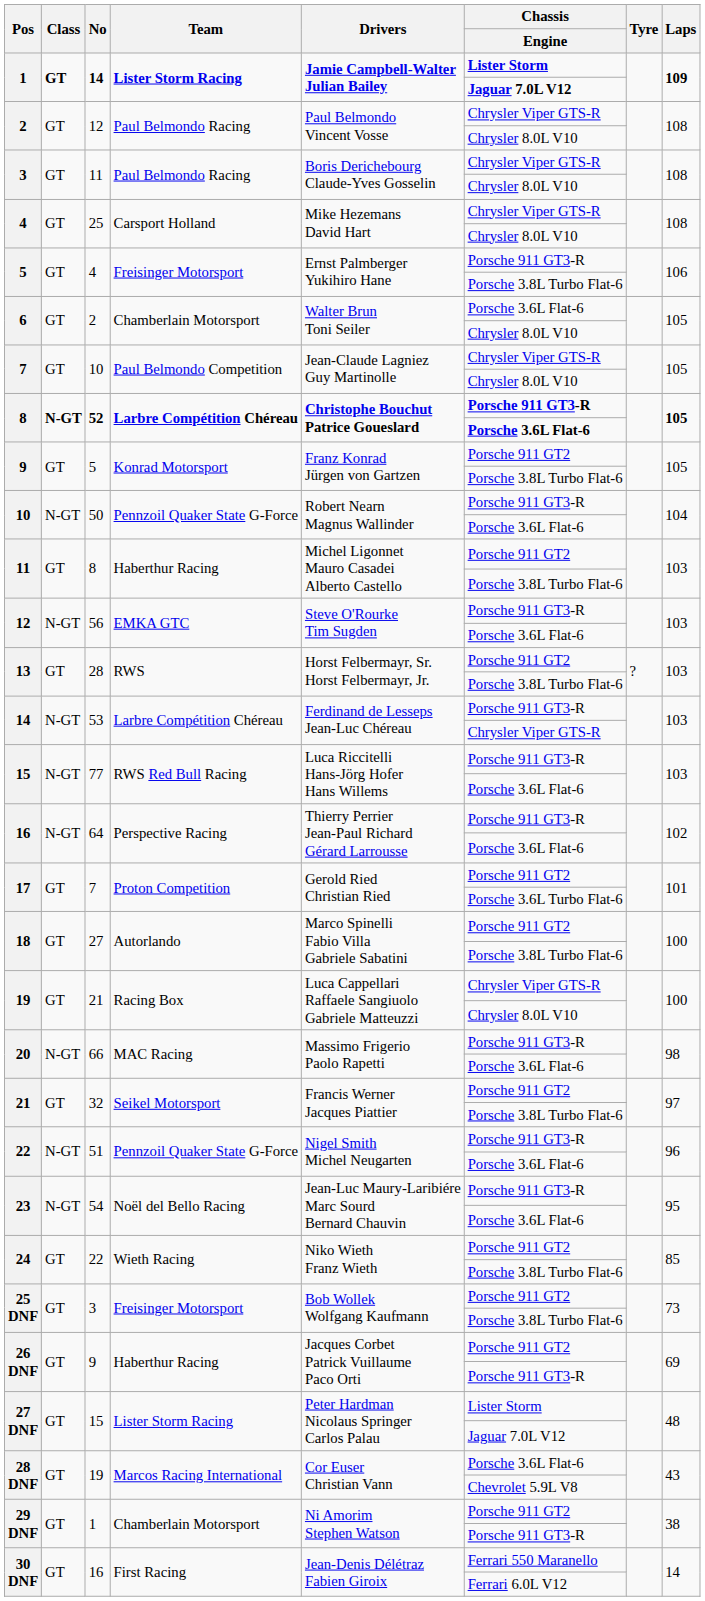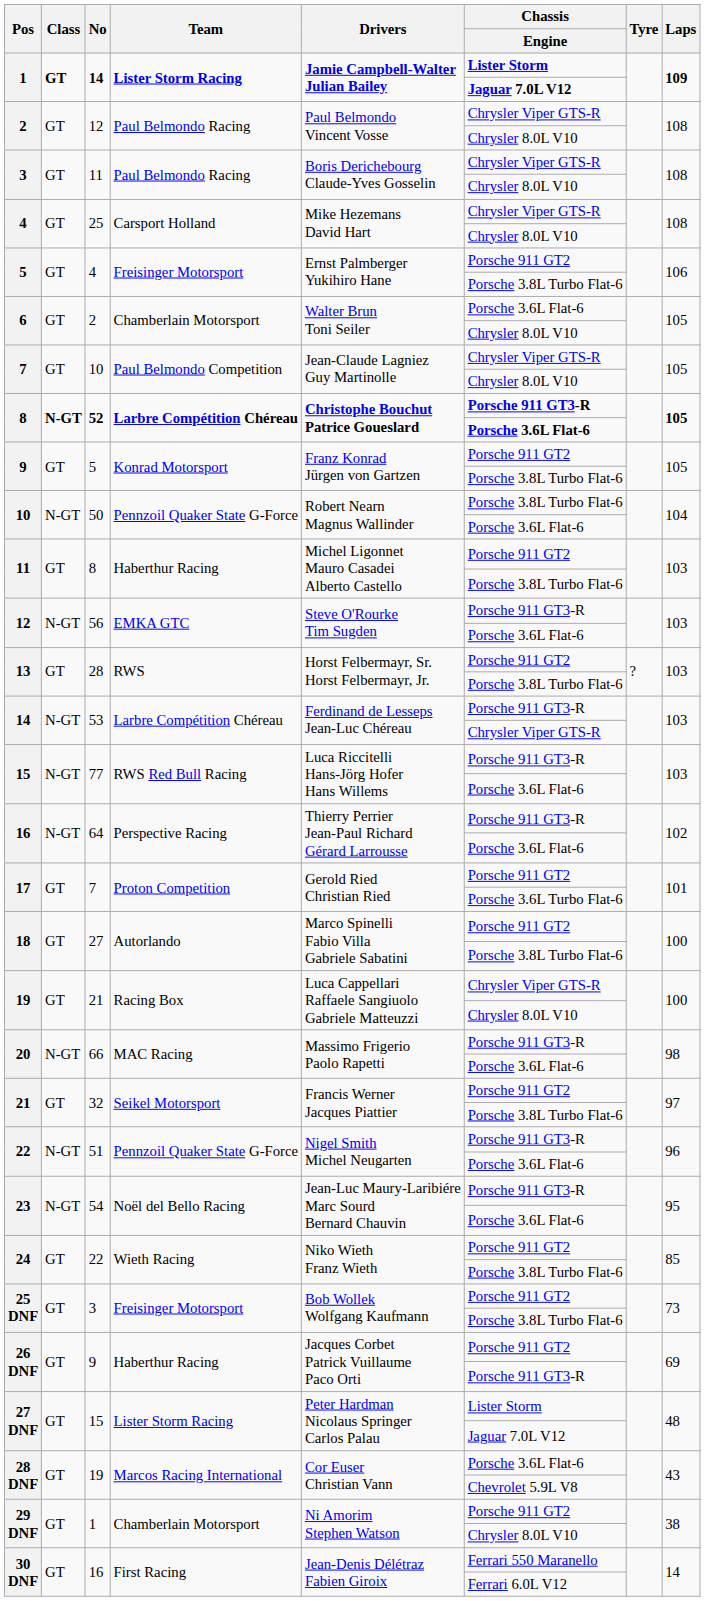(526, 259) Porsche 911 GT3-R -> (519, 259) Porsche 911 GT2
(526, 503) Porsche 911 GT3-R -> (545, 503) Porsche 3.8L Turbo Flat-6
(526, 1536) Porsche 911 GT3-R -> (523, 1536) Chrysler 8.0L V10
